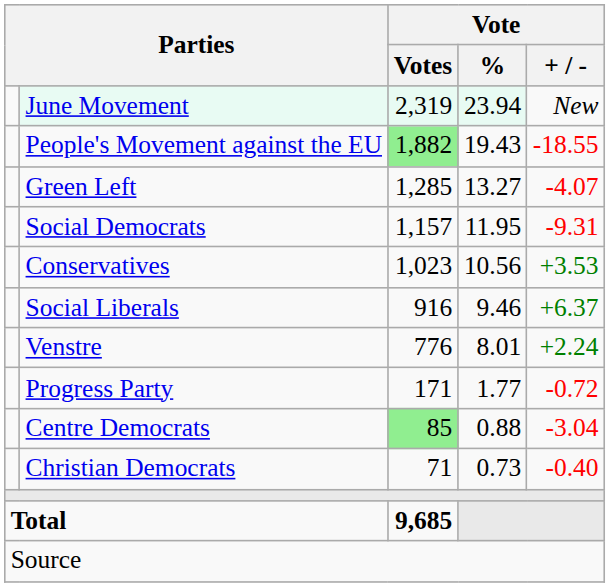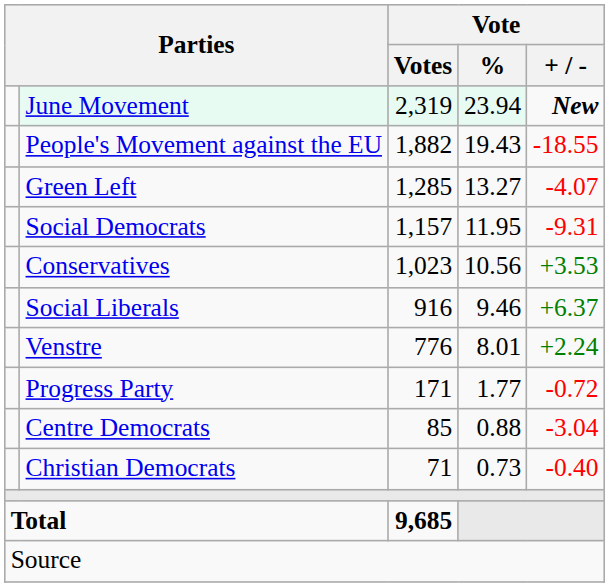(576, 105) normal -> (575, 105) bold
(424, 145) lightgreen background -> (424, 145) no background
(439, 428) lightgreen background -> (439, 428) no background
